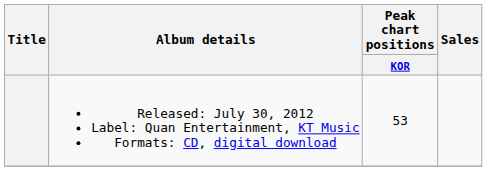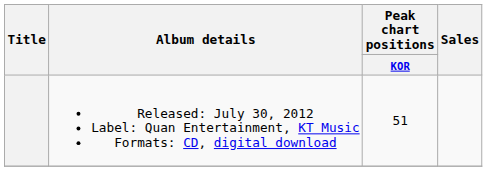(400, 121) 53 -> (400, 121) 51
